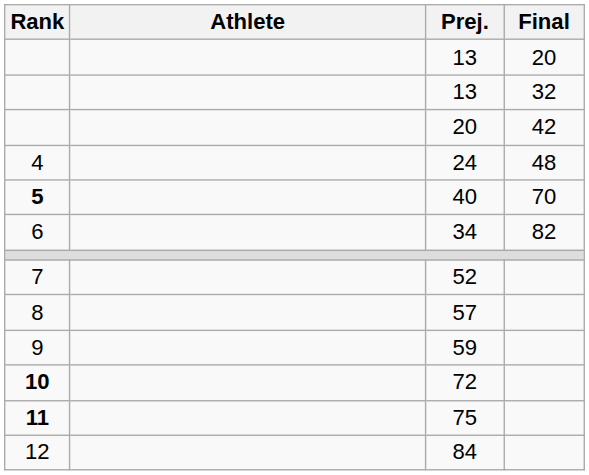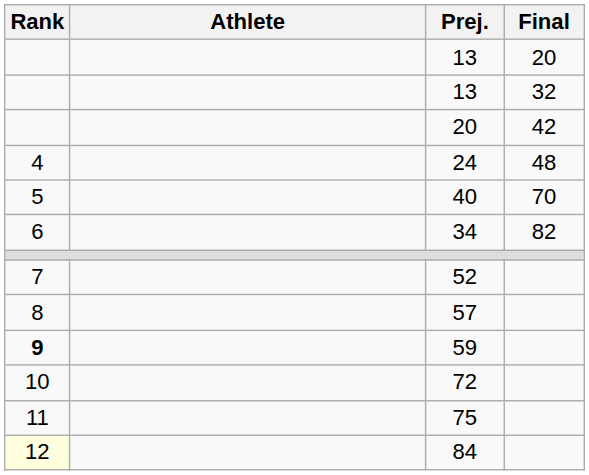(37, 197) bold -> (37, 197) normal
(37, 347) normal -> (37, 347) bold
(37, 382) bold -> (37, 382) normal
(37, 417) bold -> (37, 417) normal
(37, 452) no background -> (37, 452) lightyellow background
